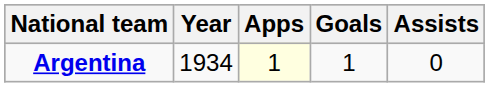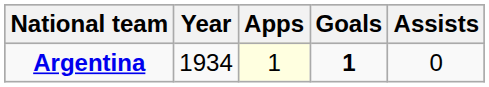(349, 62) normal -> (349, 62) bold
